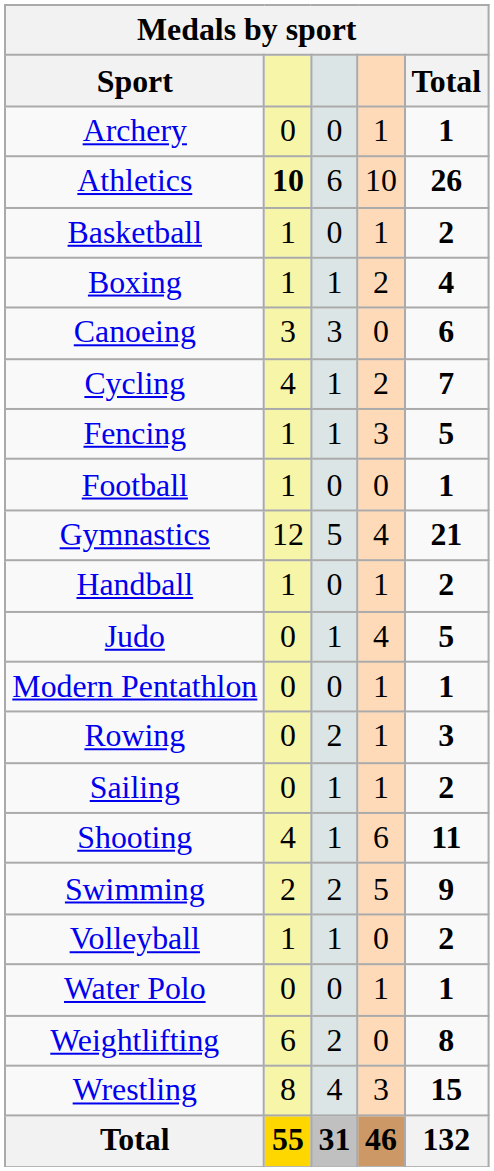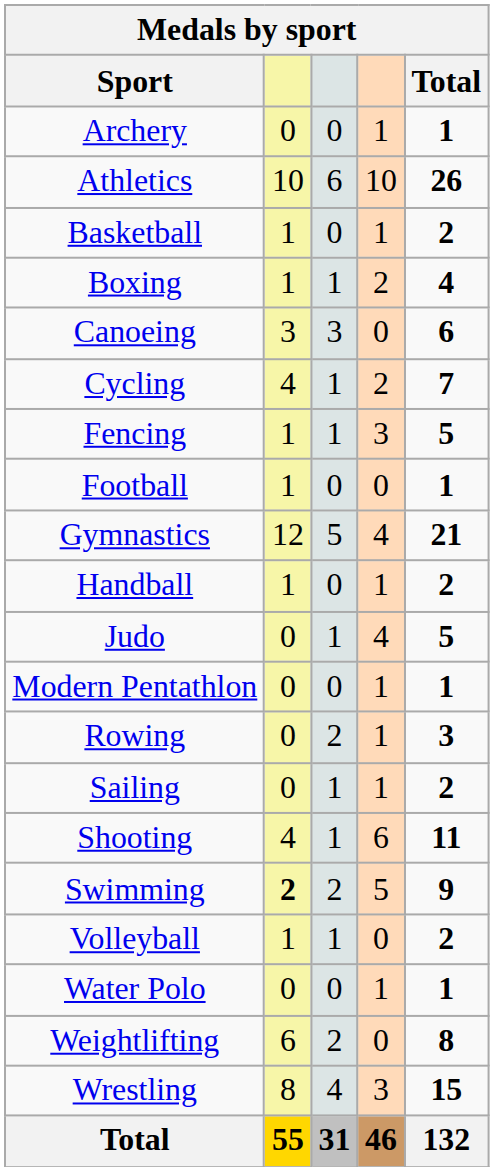(288, 181) bold -> (288, 181) normal
(288, 888) normal -> (288, 888) bold
